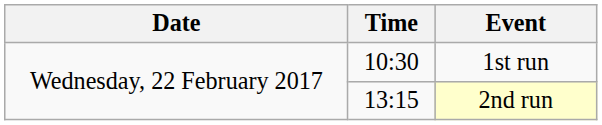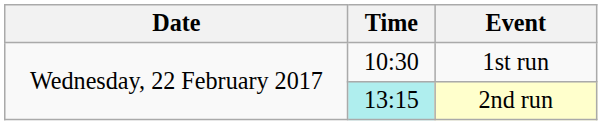(391, 100) no background -> (391, 100) paleturquoise background
